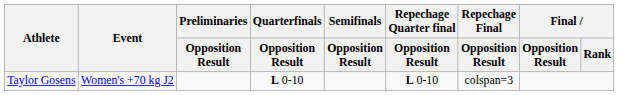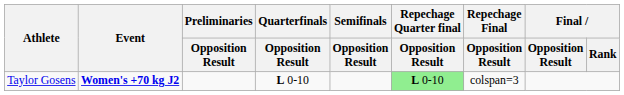(127, 81) normal -> (130, 81) bold
(422, 81) no background -> (427, 81) lightgreen background
